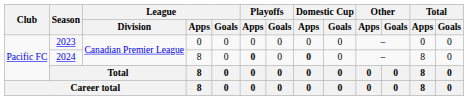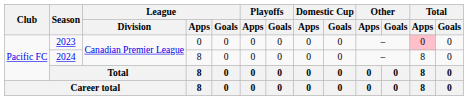(423, 42) no background -> (423, 42) pink background
(253, 57) bold -> (253, 57) normal
(309, 57) bold -> (309, 57) normal
